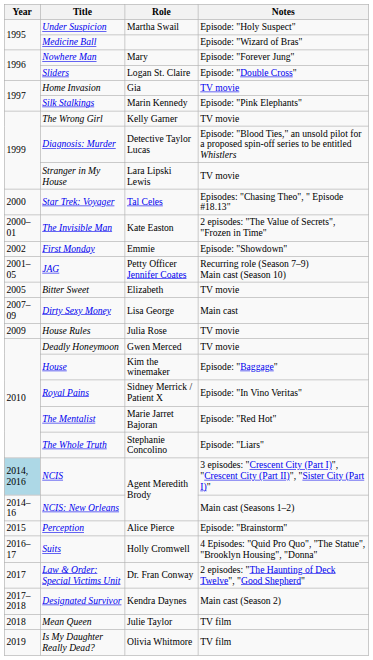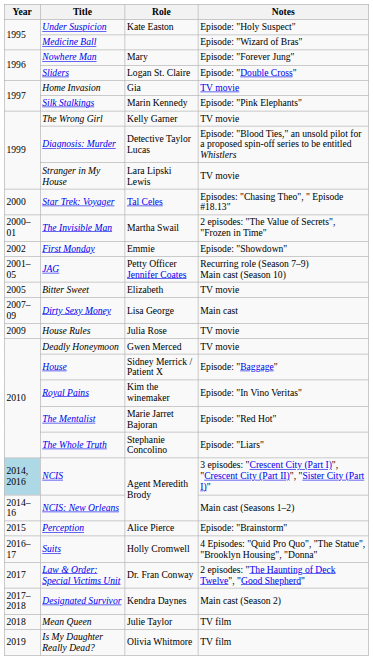(153, 27) Martha Swail -> (150, 27) Kate Easton
(150, 228) Kate Easton -> (153, 228) Martha Swail
(148, 367) Kim the winemaker -> (160, 367) Sidney Merrick / Patient X
(160, 393) Sidney Merrick / Patient X -> (148, 393) Kim the winemaker
